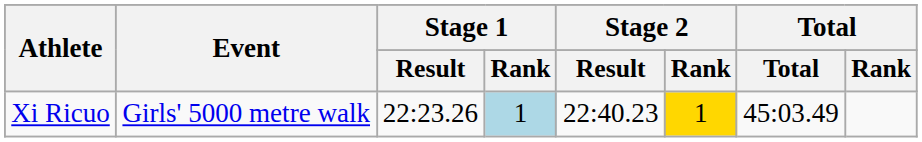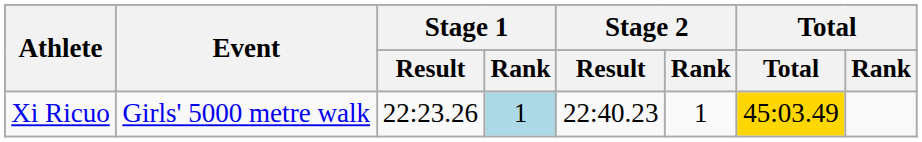(701, 114) gold background -> (701, 114) no background
(791, 114) no background -> (791, 114) gold background
